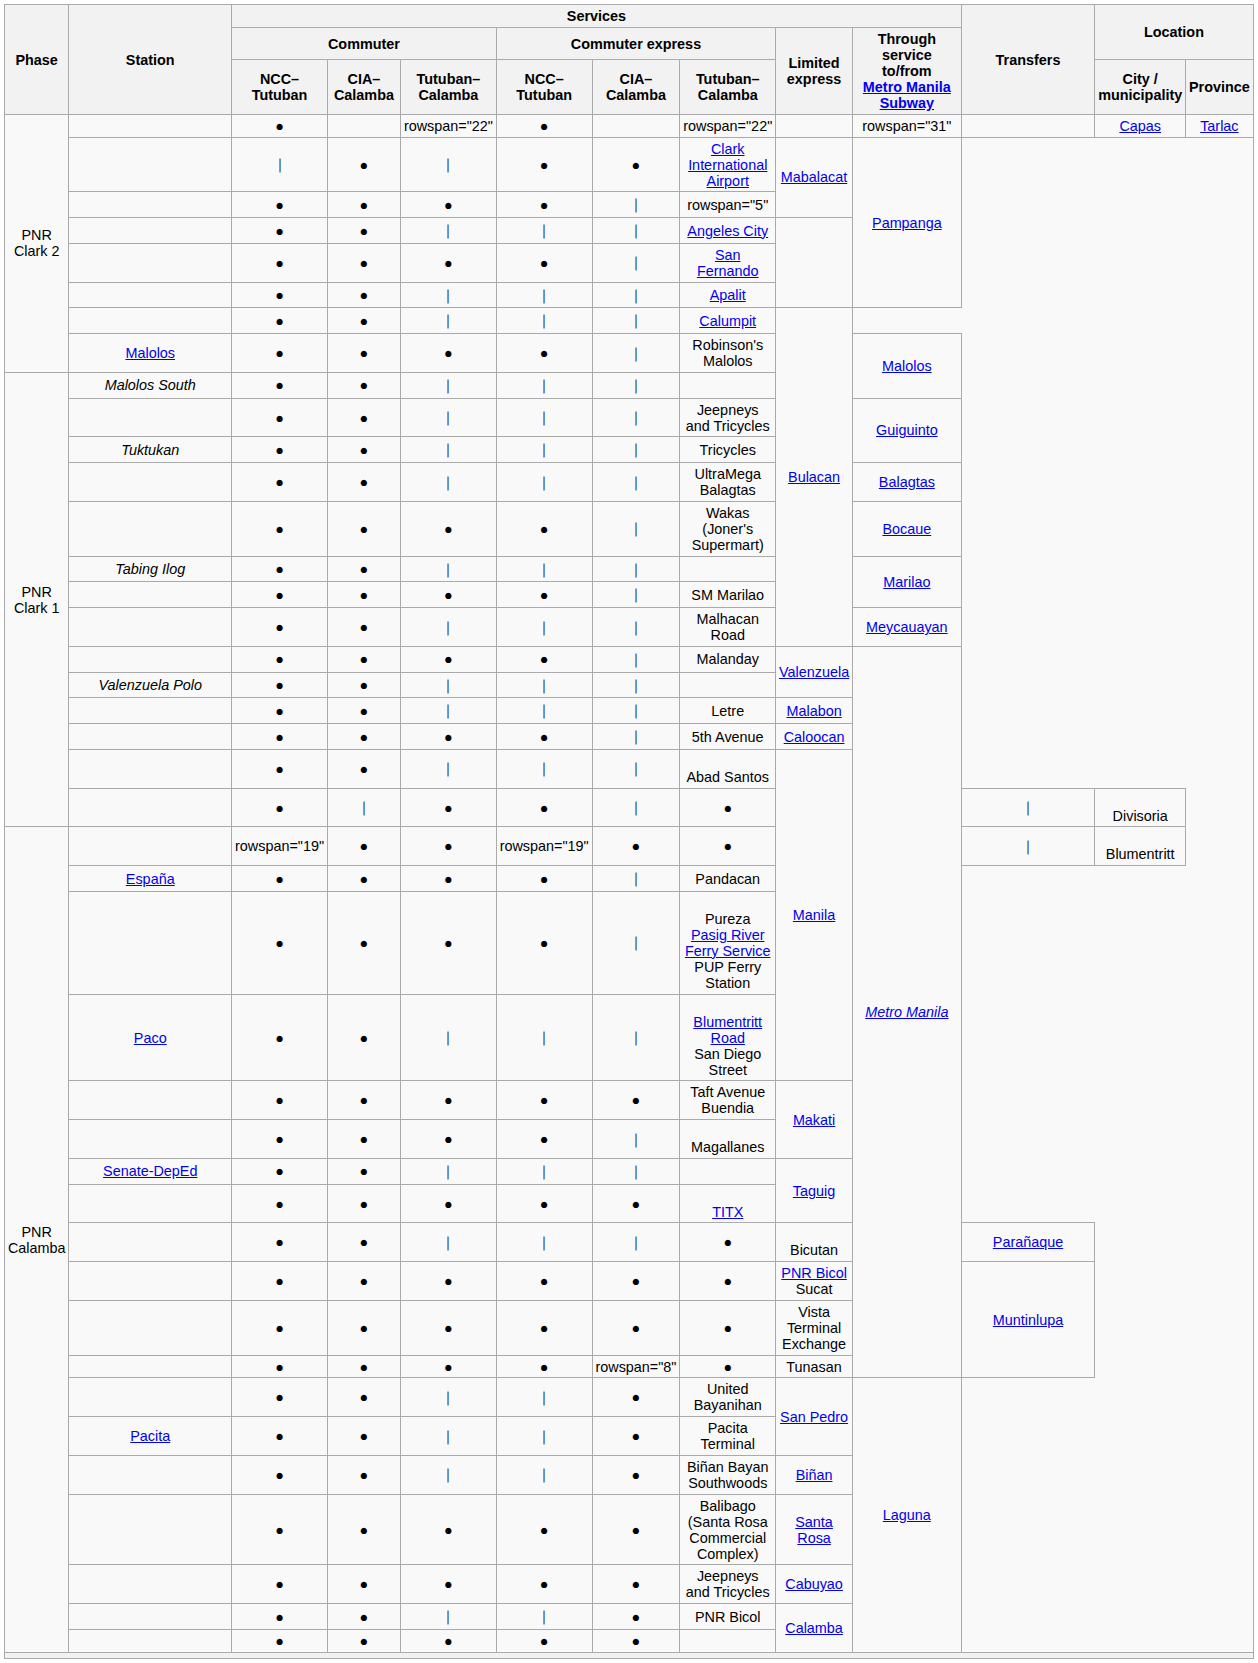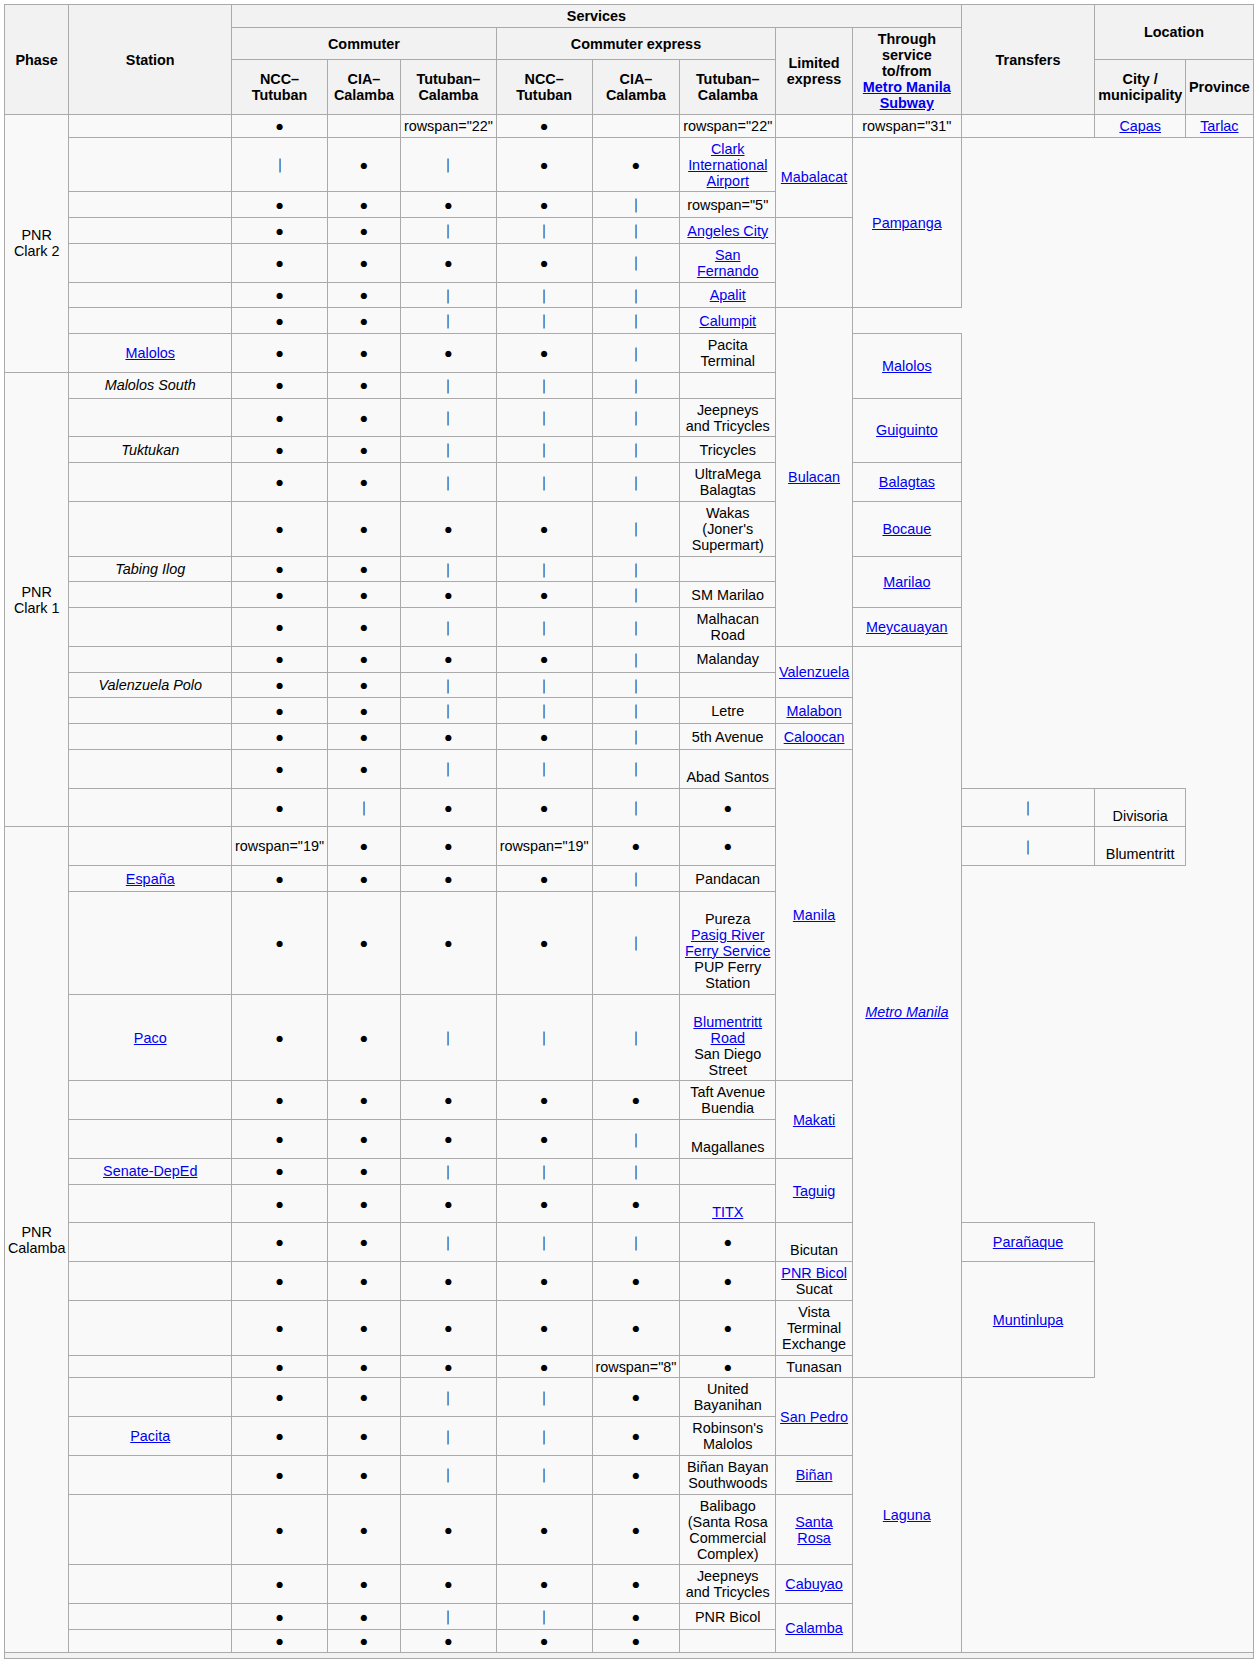(728, 353) Robinson's Malolos -> (728, 353) Pacita Terminal
(728, 1436) Pacita Terminal -> (728, 1436) Robinson's Malolos
